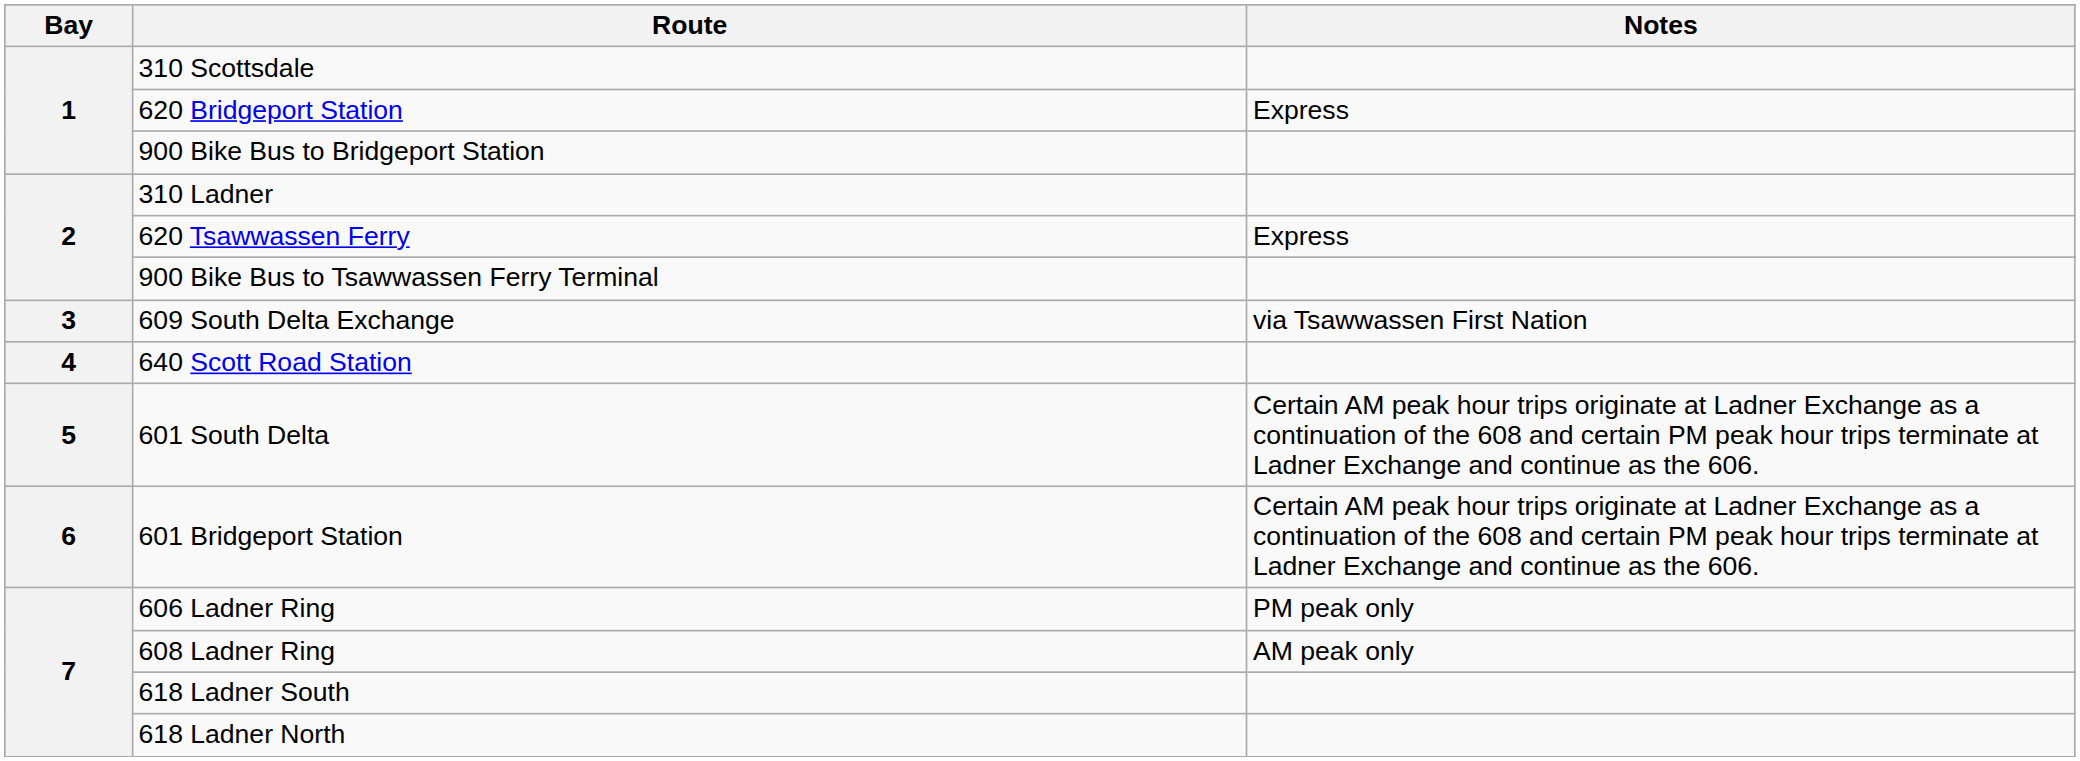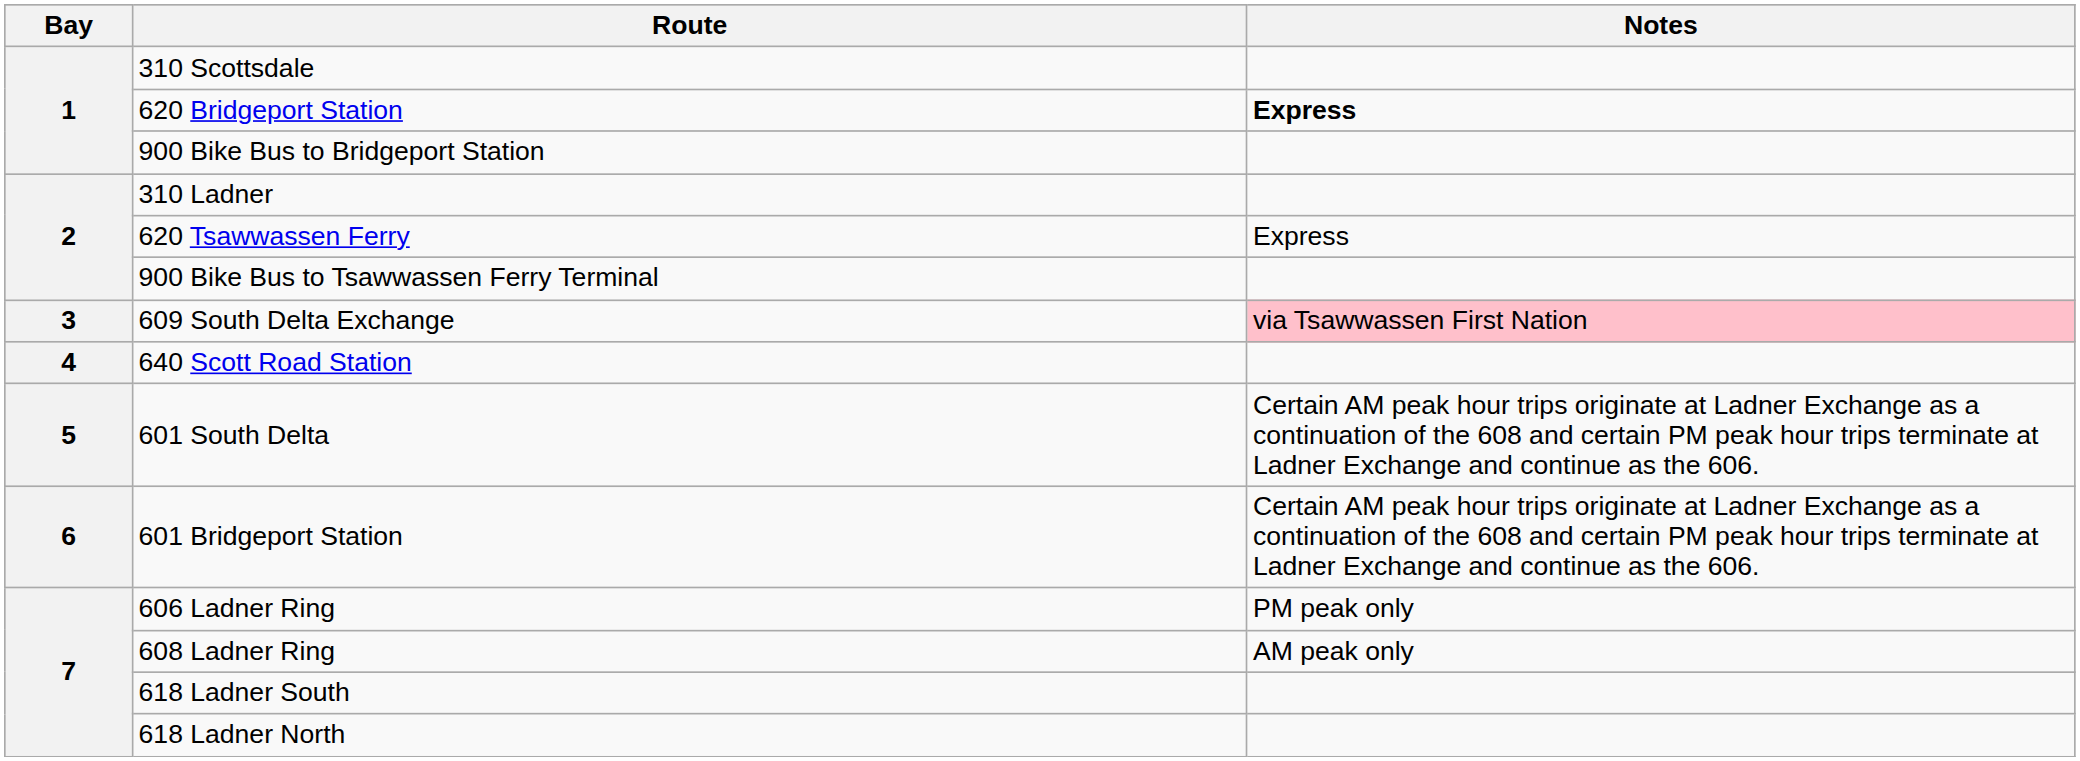(1301, 109) normal -> (1305, 109) bold
(1420, 320) no background -> (1420, 320) pink background
